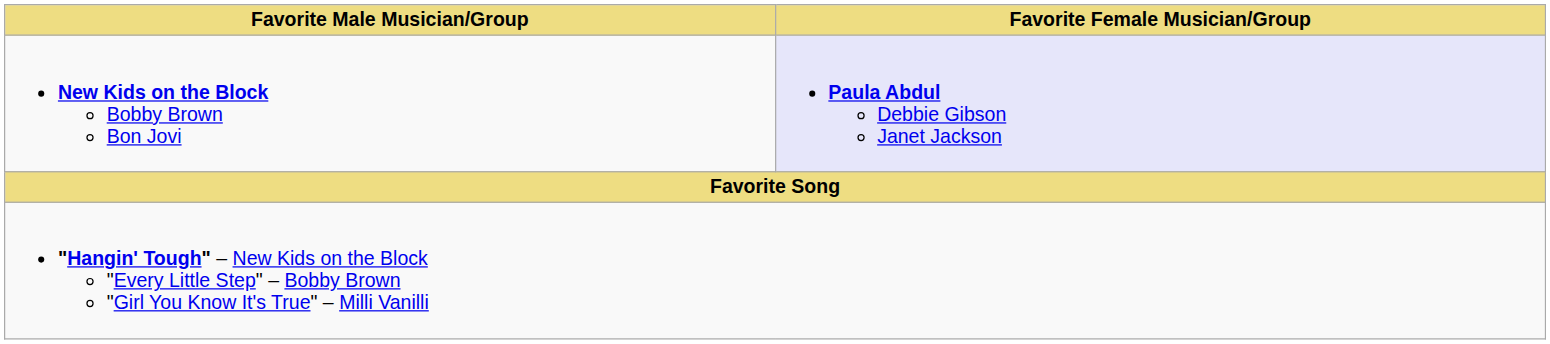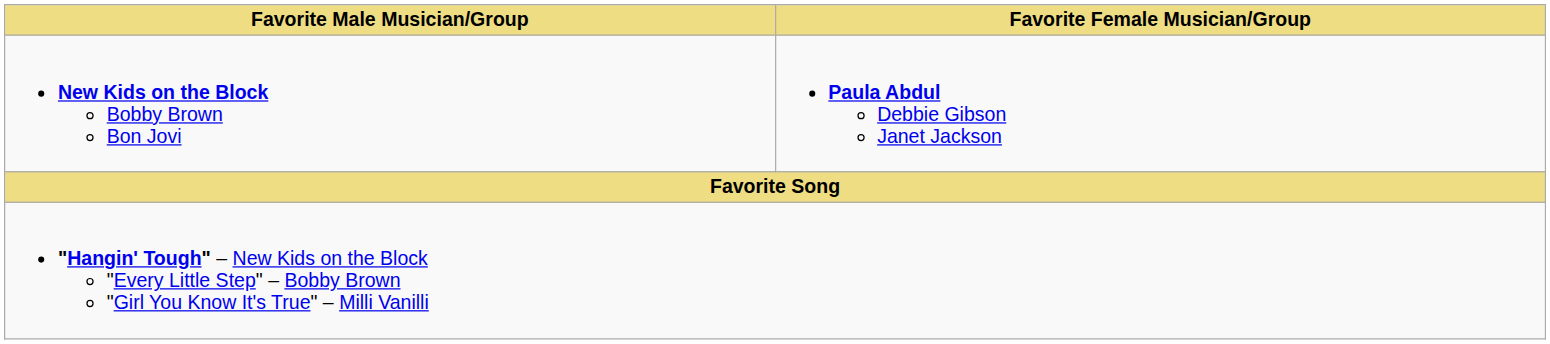(1160, 114) lavender background -> (1160, 114) no background
